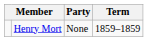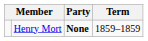(77, 28) normal -> (78, 28) bold
